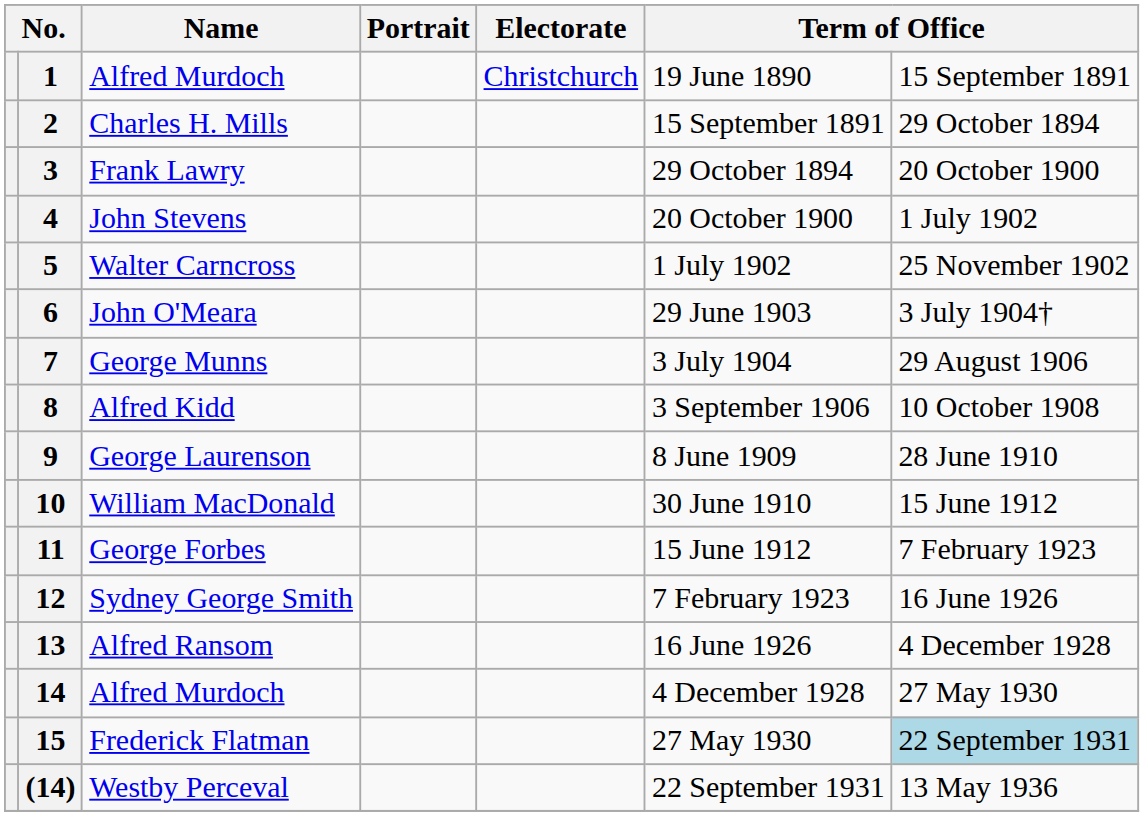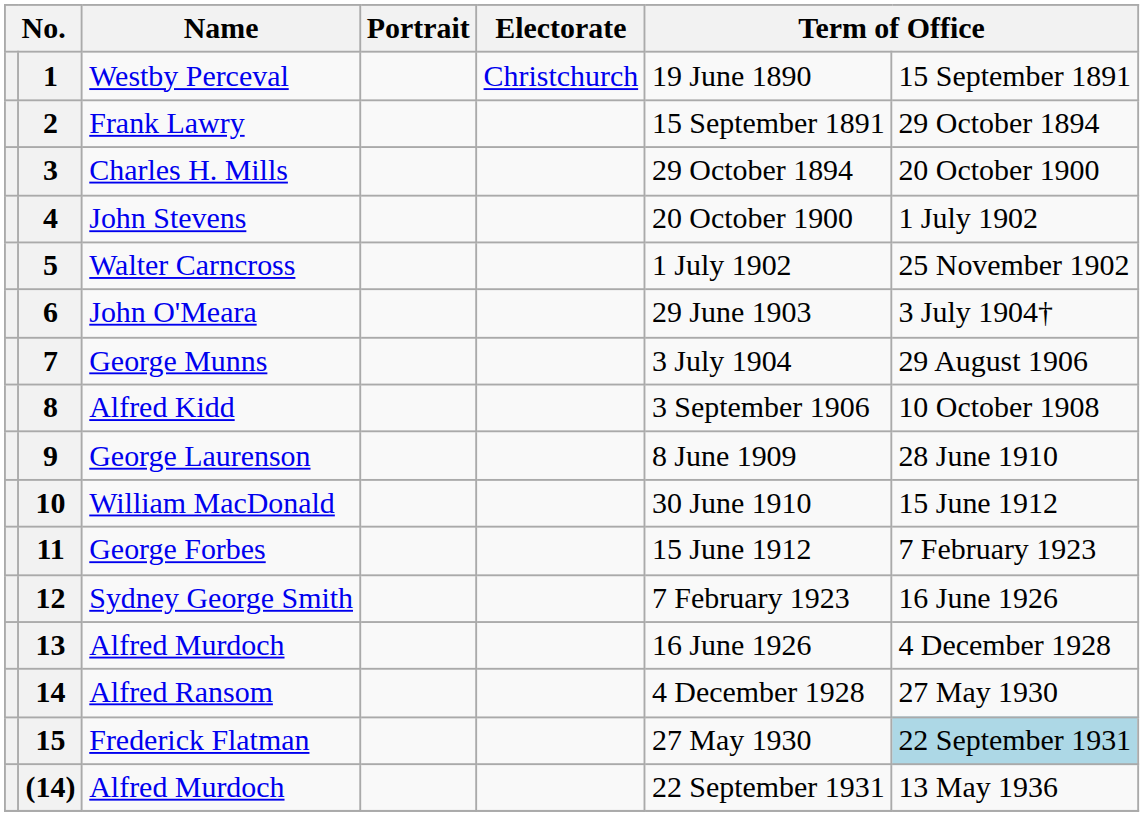(187, 75) Alfred Murdoch -> (189, 75) Westby Perceval
(189, 123) Charles H. Mills -> (167, 123) Frank Lawry
(167, 170) Frank Lawry -> (189, 170) Charles H. Mills
(181, 645) Alfred Ransom -> (187, 645) Alfred Murdoch
(187, 692) Alfred Murdoch -> (181, 692) Alfred Ransom
(189, 787) Westby Perceval -> (187, 787) Alfred Murdoch
